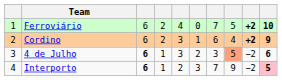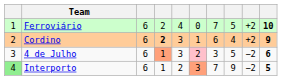(251, 26) bold -> (251, 26) normal
(163, 40) normal -> (163, 40) bold
(251, 40) bold -> (251, 40) normal
(145, 54) bold -> (145, 54) normal
(163, 54) no background -> (163, 54) lightsalmon background
(198, 54) no background -> (198, 54) pink background
(233, 54) lightsalmon background -> (233, 54) no background
(13, 68) no background -> (13, 68) lightgreen background
(145, 68) bold -> (145, 68) normal
(198, 68) no background -> (198, 68) lightsalmon background
(268, 68) pink background -> (268, 68) no background
